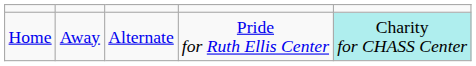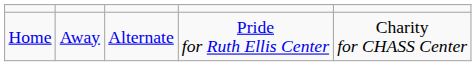(402, 36) paleturquoise background -> (402, 36) no background
